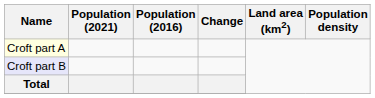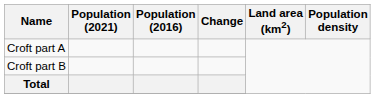(36, 47) lightyellow background -> (36, 47) no background
(36, 66) lavender background -> (36, 66) no background
